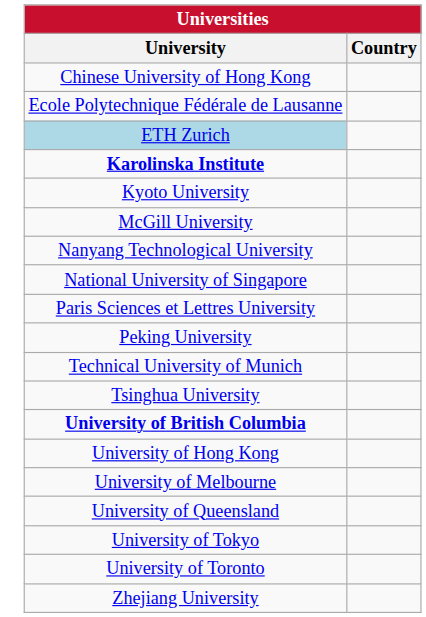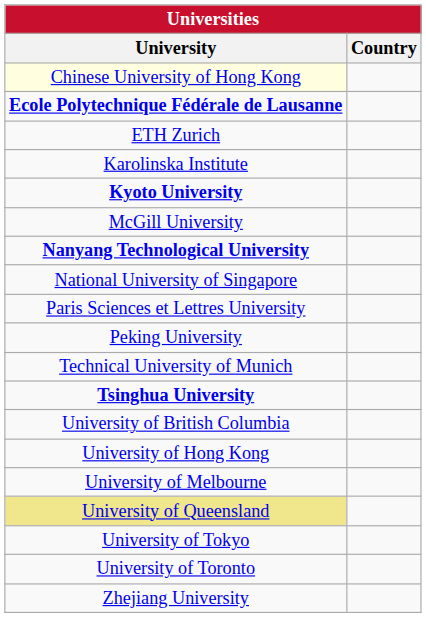(185, 77) no background -> (176, 77) lightyellow background
(185, 105) normal -> (176, 105) bold
(185, 134) lightblue background -> (176, 134) no background
(185, 163) bold -> (176, 163) normal
(185, 192) normal -> (176, 192) bold
(185, 250) normal -> (176, 250) bold
(185, 395) normal -> (176, 395) bold
(185, 424) bold -> (176, 424) normal
(185, 510) no background -> (176, 510) khaki background
